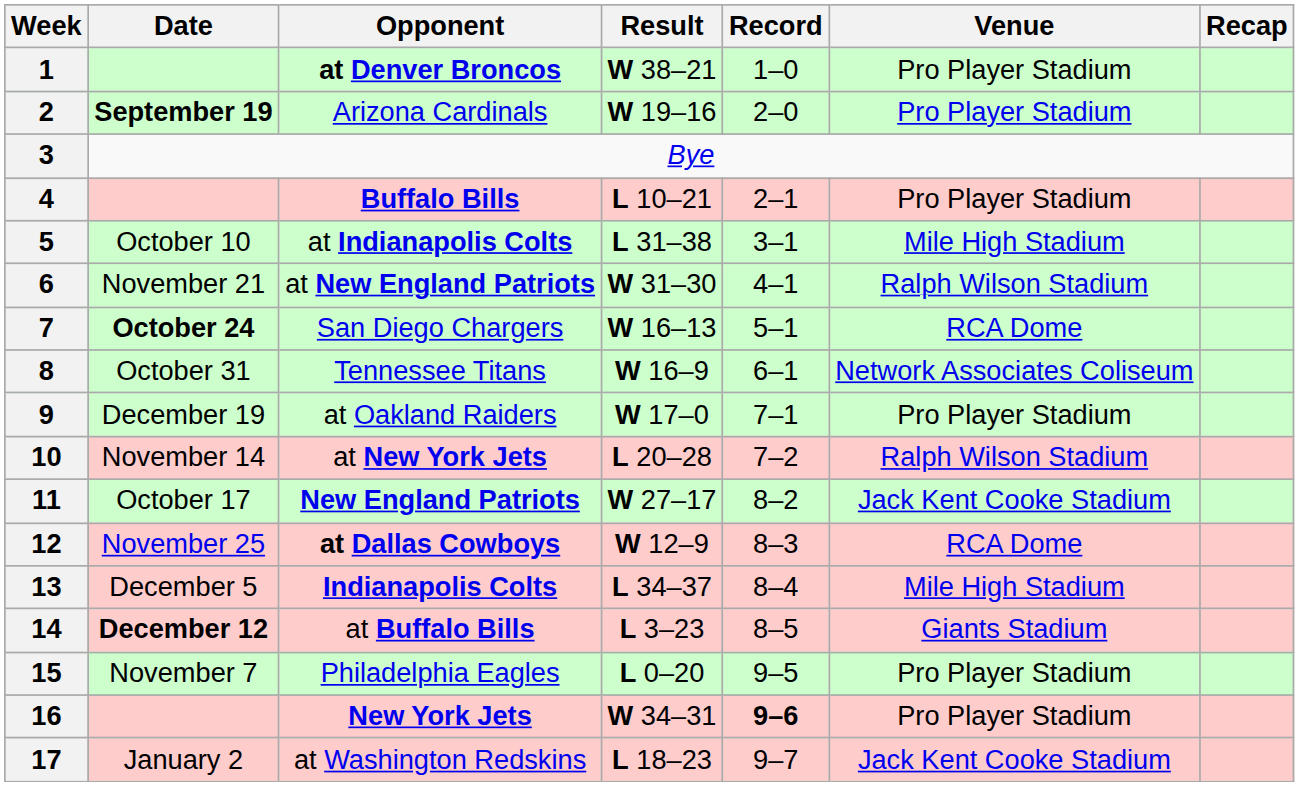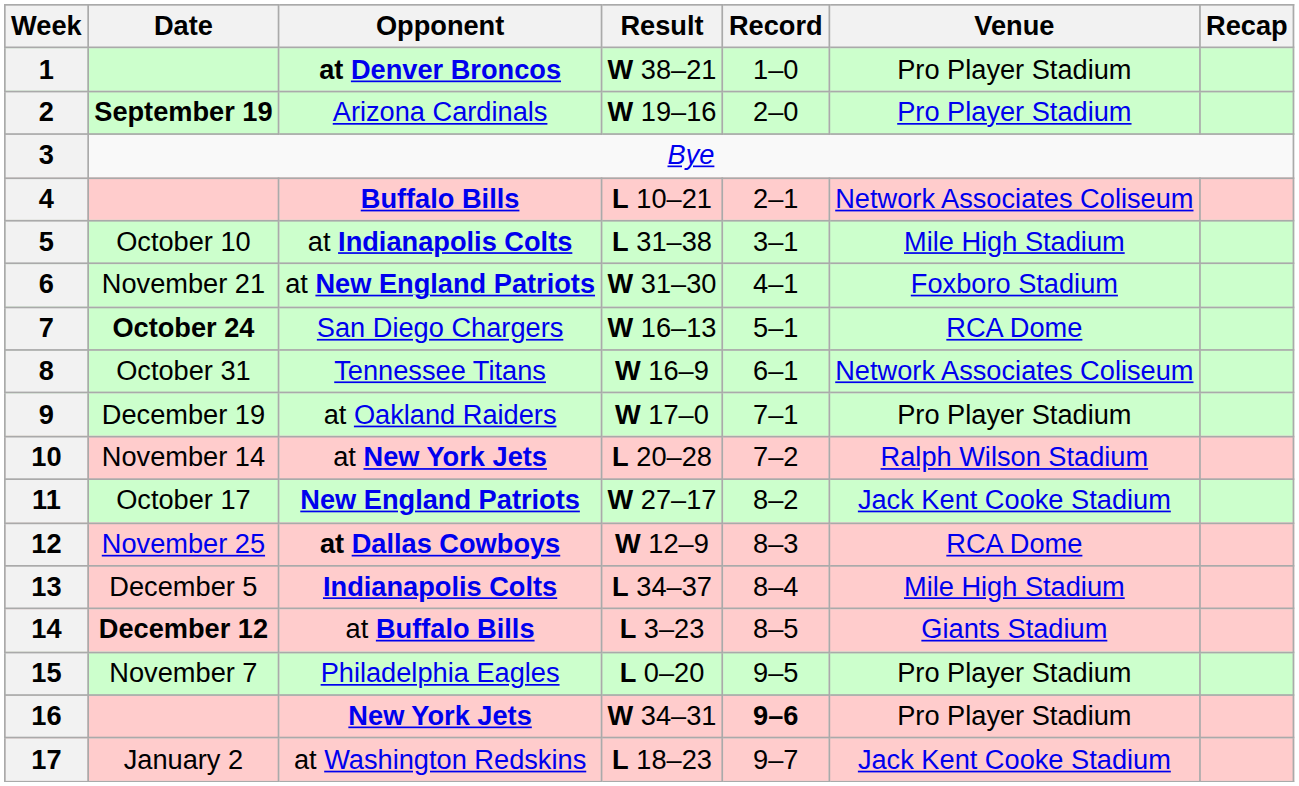(1014, 198) Pro Player Stadium -> (1014, 198) Network Associates Coliseum
(1014, 284) Ralph Wilson Stadium -> (1014, 284) Foxboro Stadium
